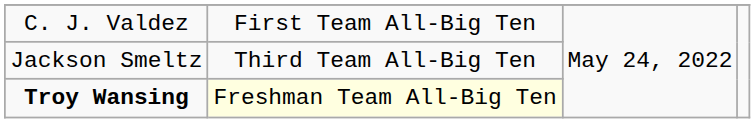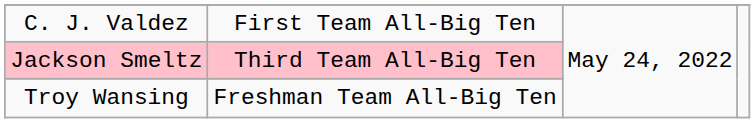(106, 61) no background -> (106, 61) pink background
(385, 61) no background -> (385, 61) pink background
(106, 98) bold -> (106, 98) normal
(385, 98) lightyellow background -> (385, 98) no background
